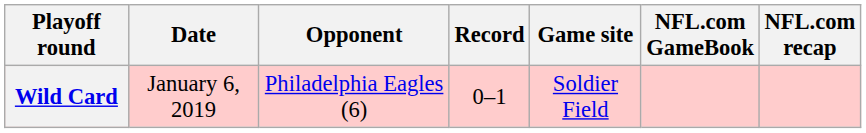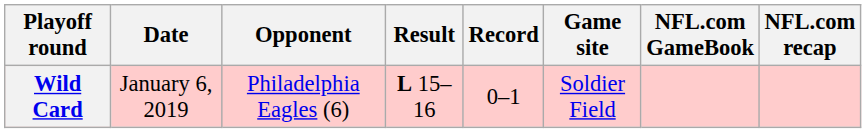+ column: (424, 35)
